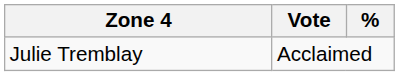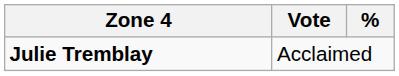(76, 53) normal -> (81, 53) bold
